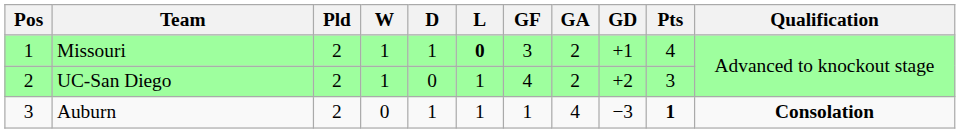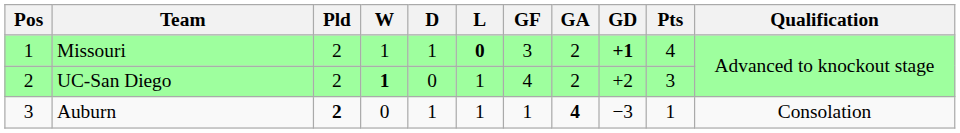(623, 50) normal -> (623, 50) bold
(385, 81) normal -> (385, 81) bold
(337, 111) normal -> (337, 111) bold
(575, 111) normal -> (575, 111) bold
(670, 111) bold -> (670, 111) normal
(825, 111) bold -> (825, 111) normal
